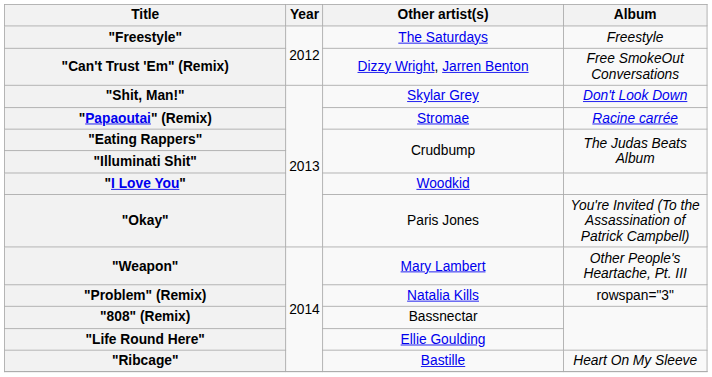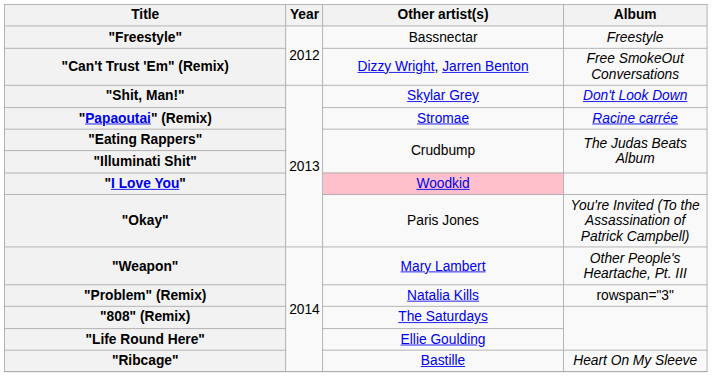(443, 37) The Saturdays -> (443, 37) Bassnectar
(443, 183) no background -> (443, 183) pink background
(443, 317) Bassnectar -> (443, 317) The Saturdays
